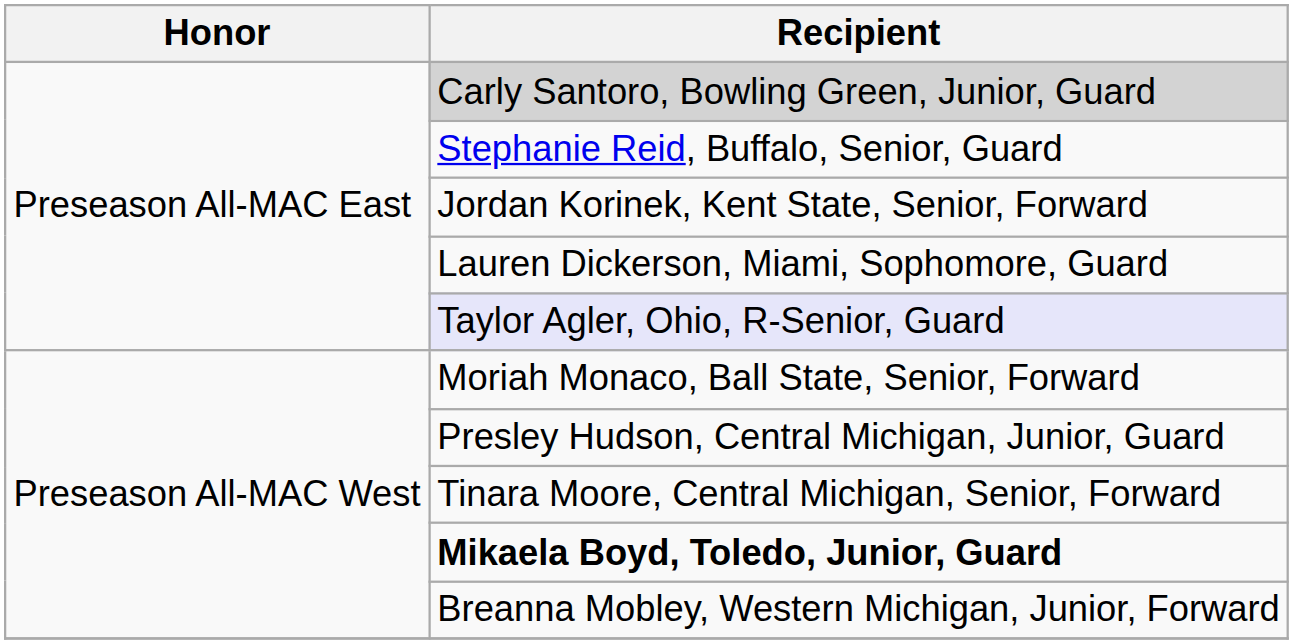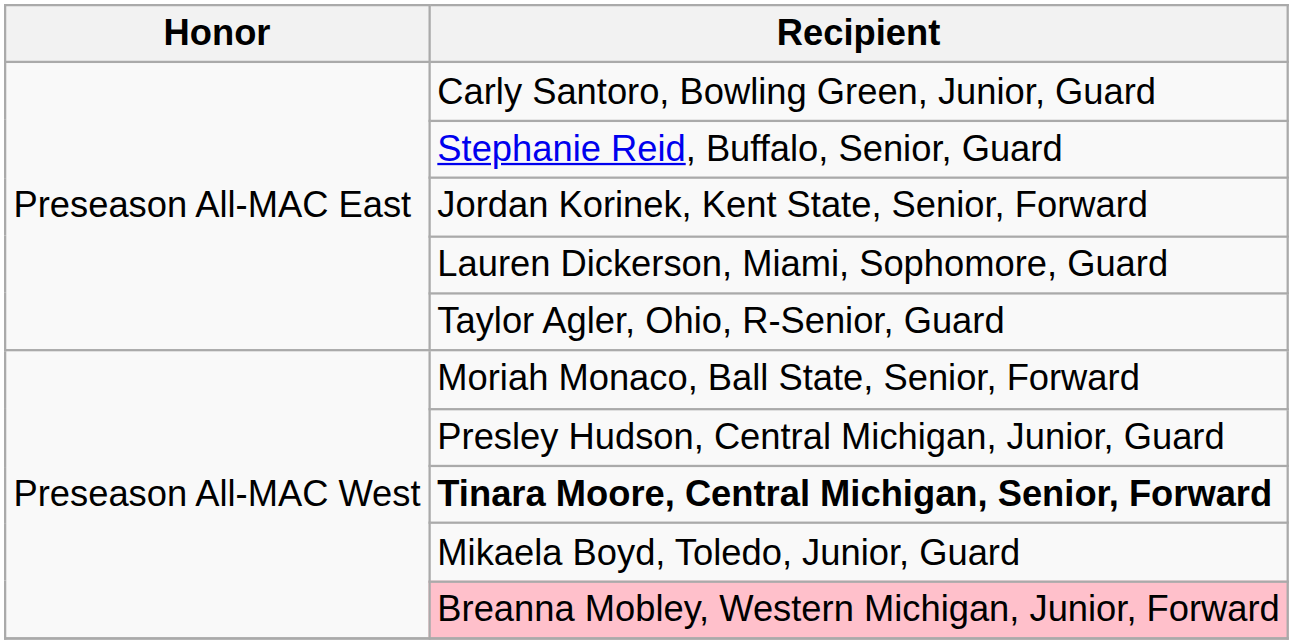(797, 90) lightgrey background -> (797, 90) no background
(721, 321) lavender background -> (721, 321) no background
(829, 494) normal -> (855, 494) bold
(750, 551) bold -> (729, 551) normal
(859, 609) no background -> (859, 609) pink background
